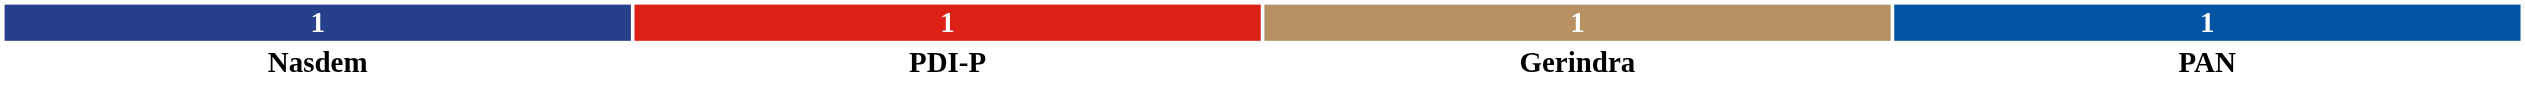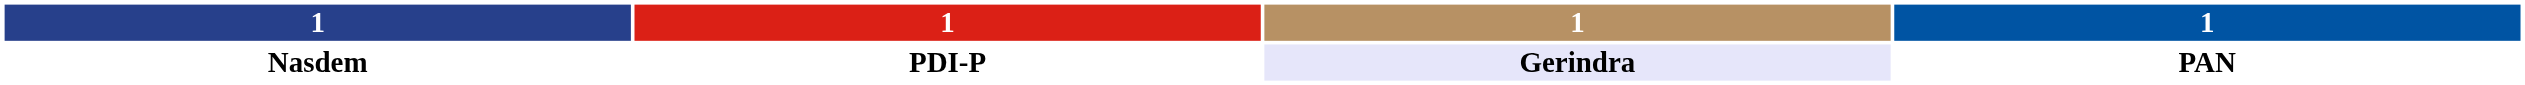(1577, 62) no background -> (1577, 62) lavender background
